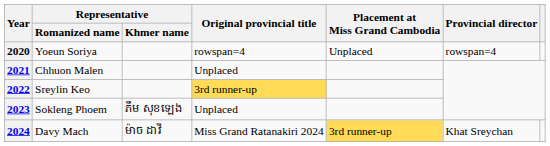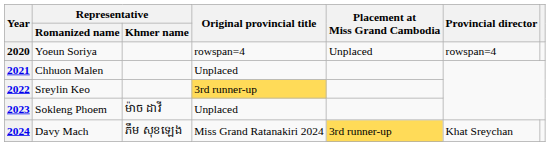(154, 108) ភឹម សុខឡេង -> (143, 108) ម៉ាច ដាវី
(143, 130) ម៉ាច ដាវី -> (154, 130) ភឹម សុខឡេង
